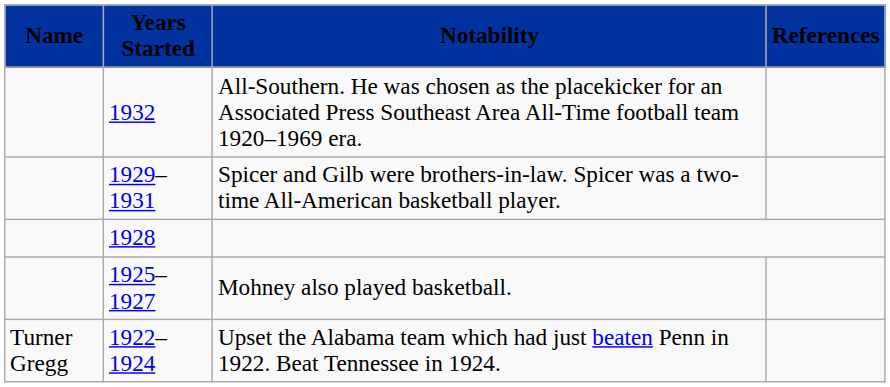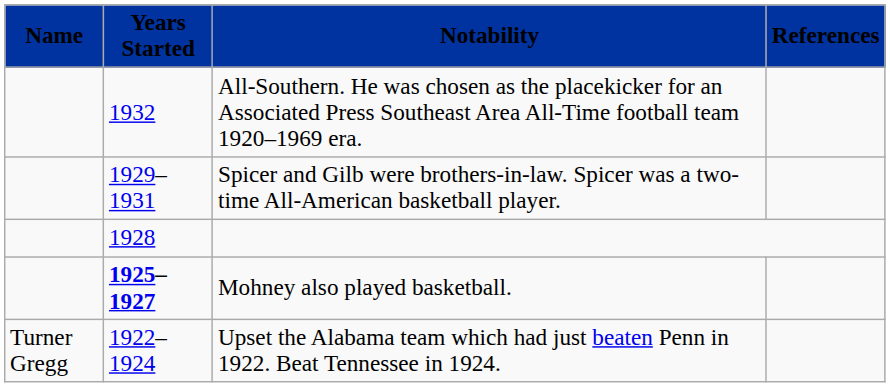(138, 287) normal -> (138, 287) bold
